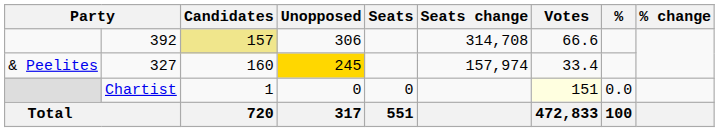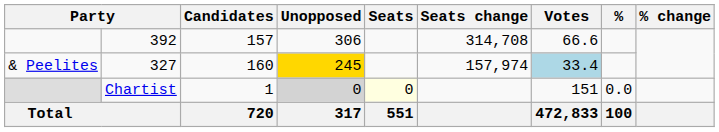(260, 41) khaki background -> (260, 41) no background
(580, 65) no background -> (580, 65) lightblue background
(357, 90) no background -> (357, 90) lightgrey background
(409, 90) no background -> (409, 90) lightyellow background
(585, 90) lightyellow background -> (585, 90) no background
